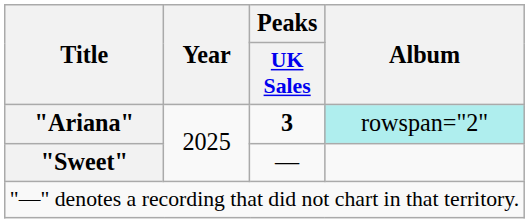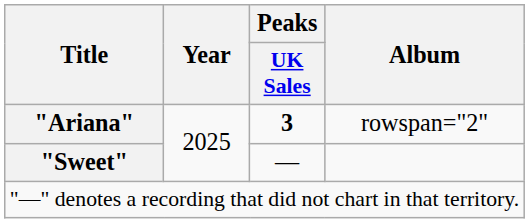(425, 123) paleturquoise background -> (425, 123) no background
